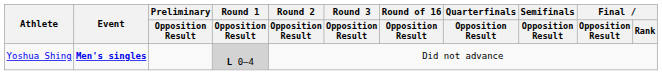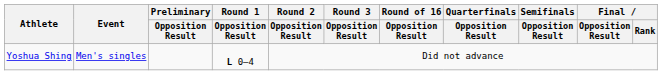(111, 56) bold -> (111, 56) normal
(240, 62) lightgrey background -> (240, 62) no background
